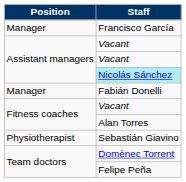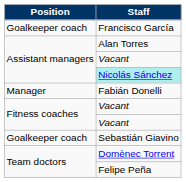(26, 28) Manager -> (47, 28) Goalkeeper coach
(114, 43) Vacant -> (123, 43) Alan Torres
(123, 122) Alan Torres -> (114, 122) Vacant
(41, 138) Physiotherapist -> (47, 138) Goalkeeper coach
